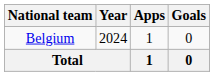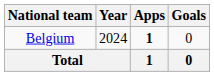(149, 37) normal -> (149, 37) bold
